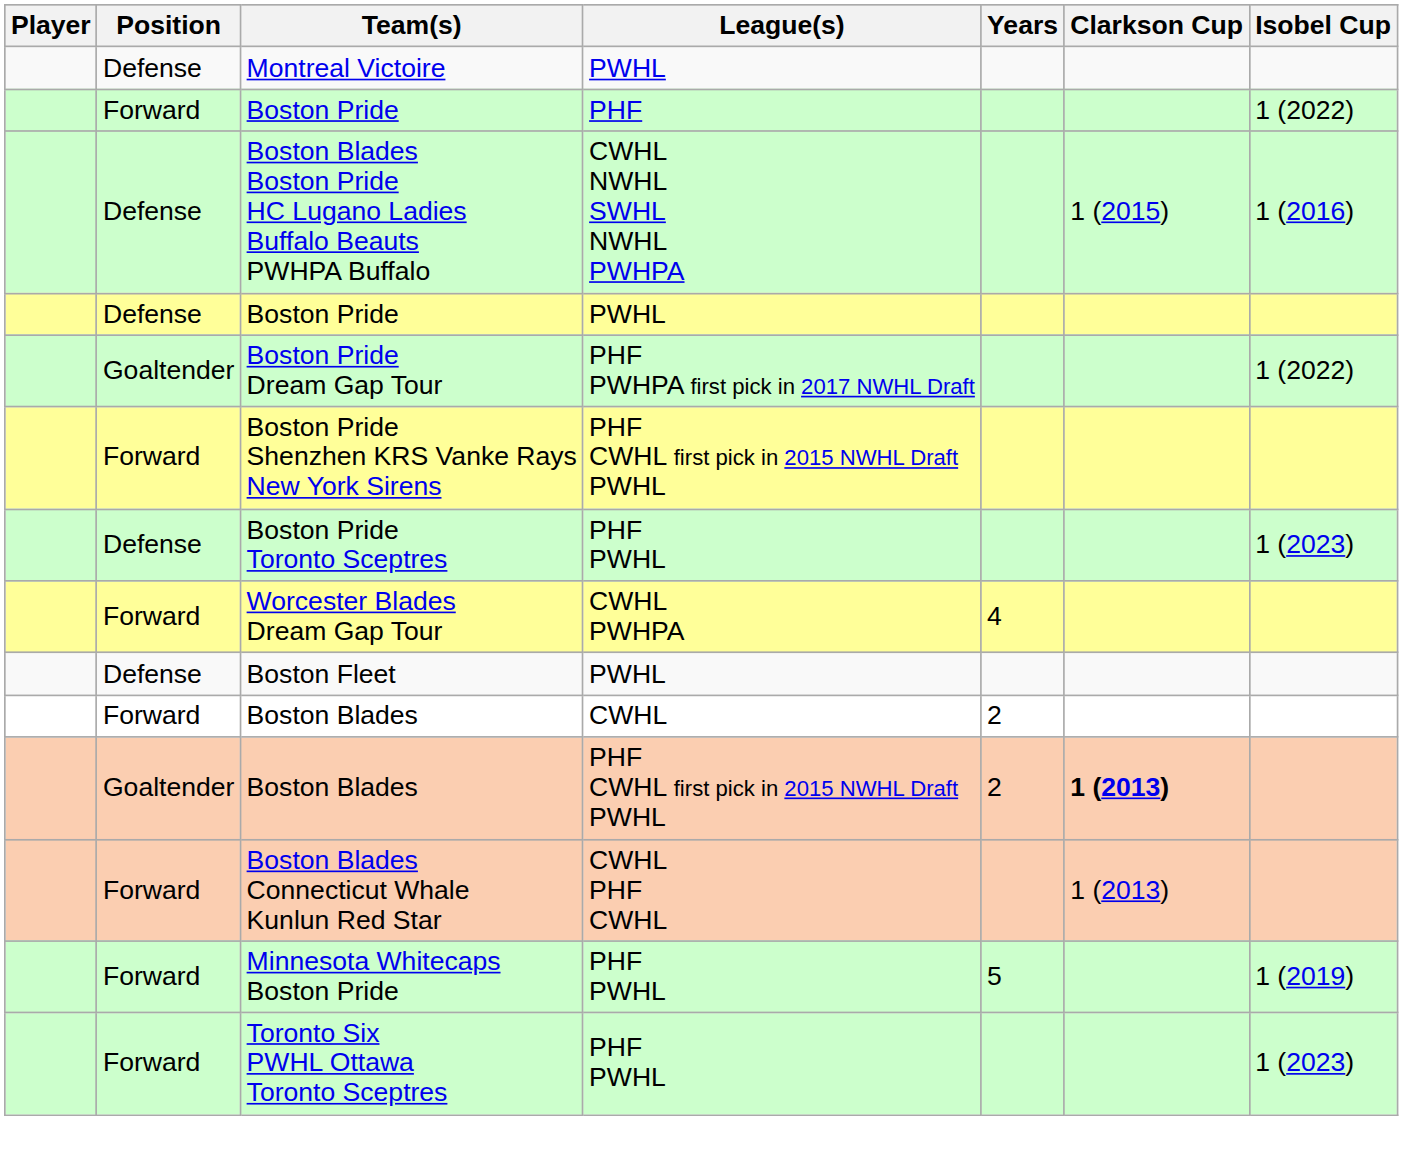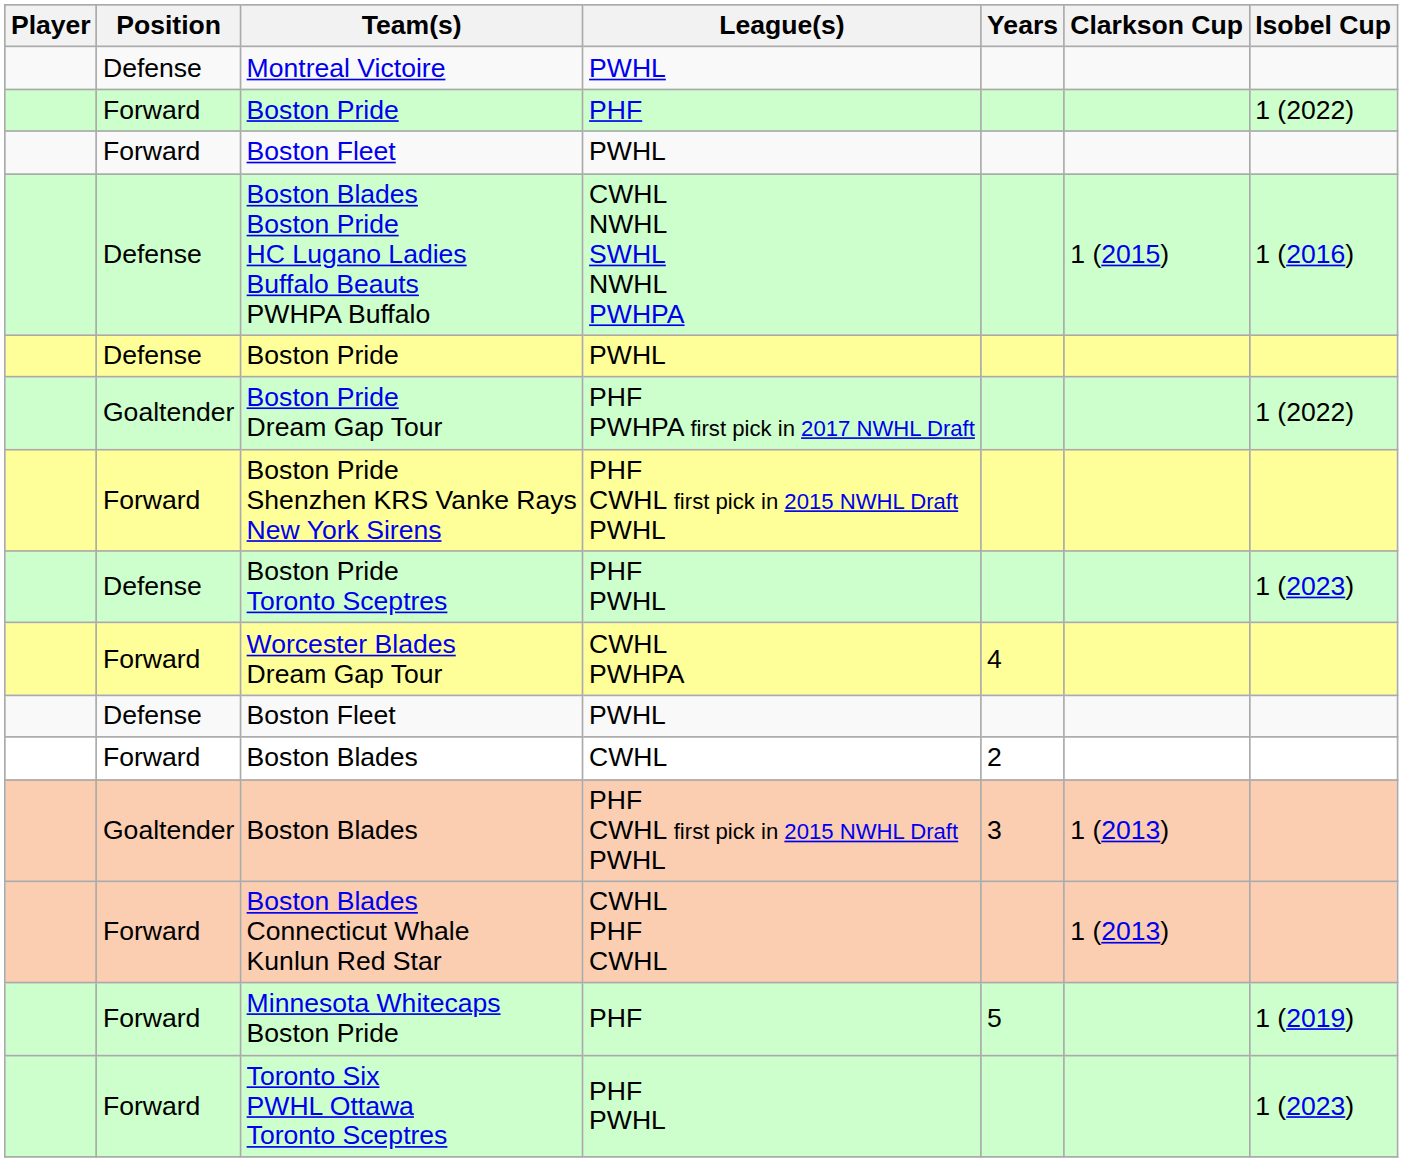+ row: (152, 151)
(995, 787) 2 -> (995, 829) 3
(1120, 787) bold -> (1120, 829) normal
(627, 976) PHF PWHL -> (616, 1018) PHF
